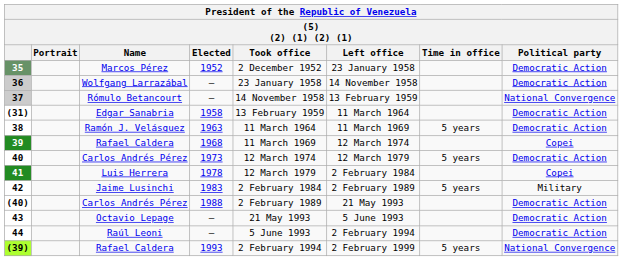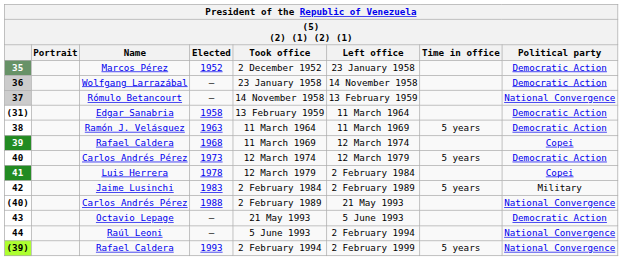(560, 203) Democratic Action -> (560, 203) National Convergence
(560, 233) Democratic Action -> (560, 233) National Convergence
